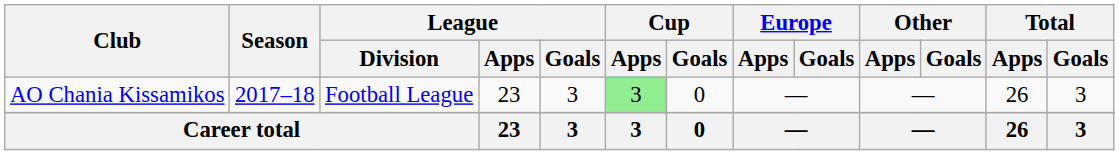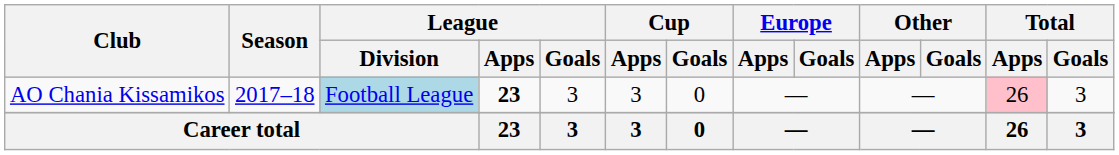(399, 94) no background -> (399, 94) lightblue background
(509, 94) normal -> (509, 94) bold
(636, 94) lightgreen background -> (636, 94) no background
(1017, 94) no background -> (1017, 94) pink background
